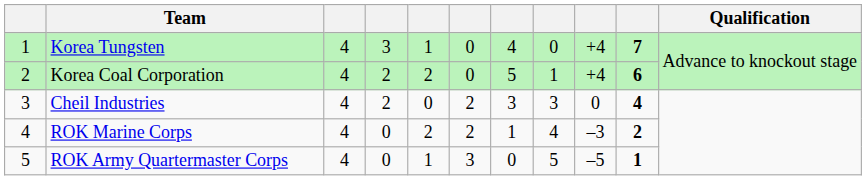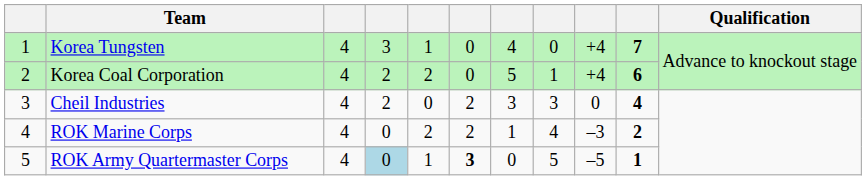(386, 160) no background -> (386, 160) lightblue background
(470, 160) normal -> (470, 160) bold
